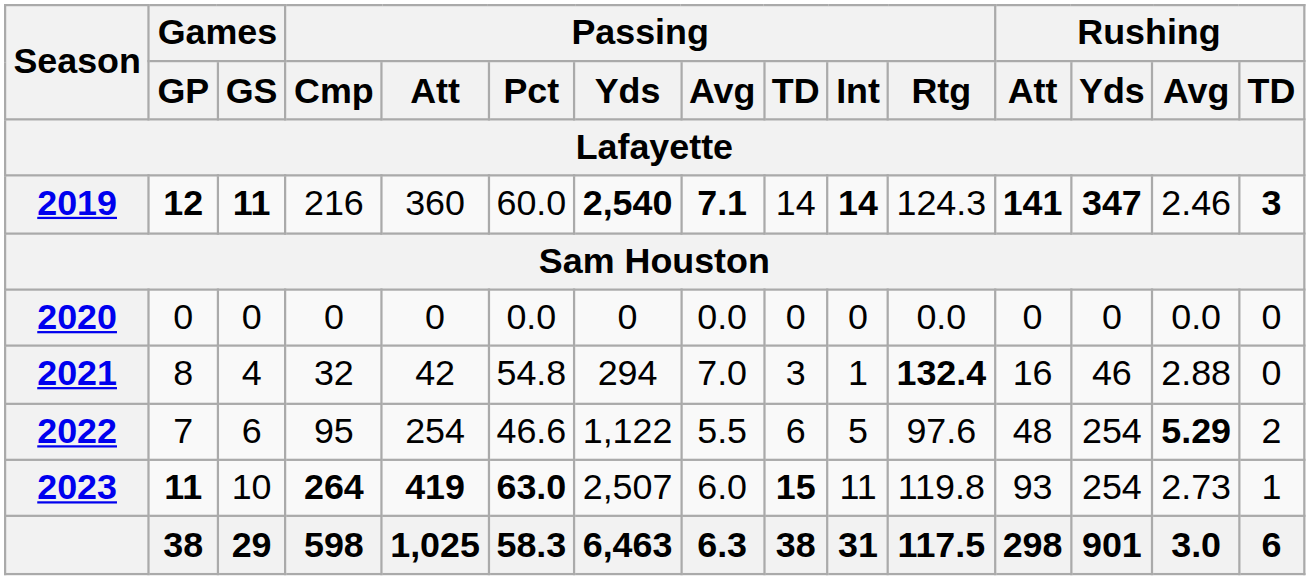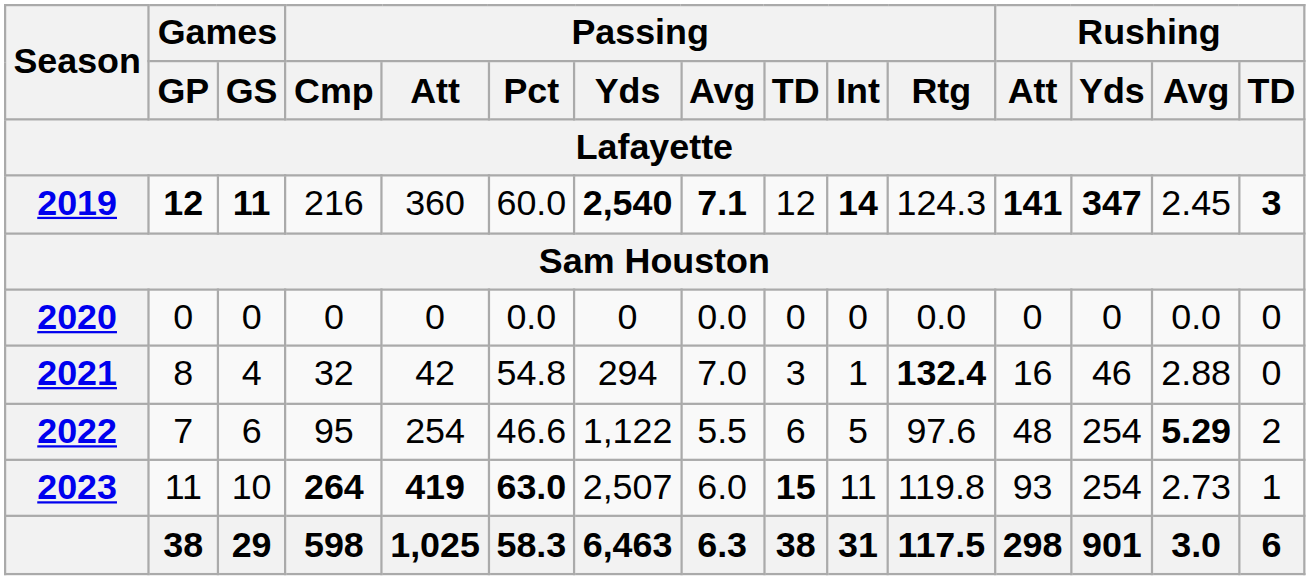(796, 203) 14 -> (796, 203) 12
(1196, 203) 2.46 -> (1196, 203) 2.45
(183, 487) bold -> (183, 487) normal
